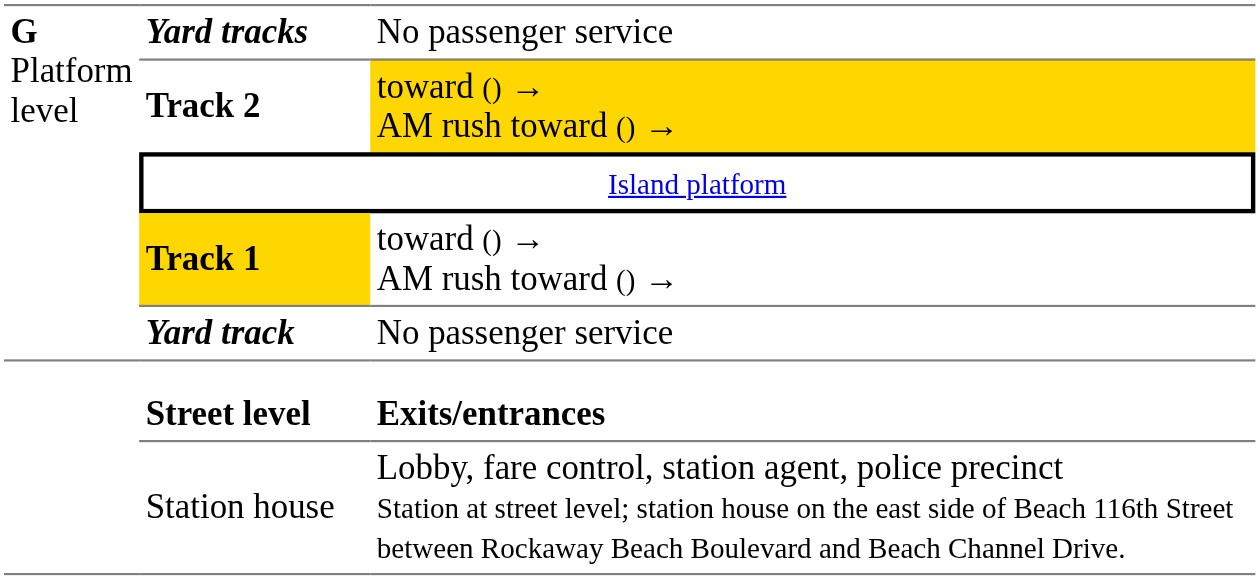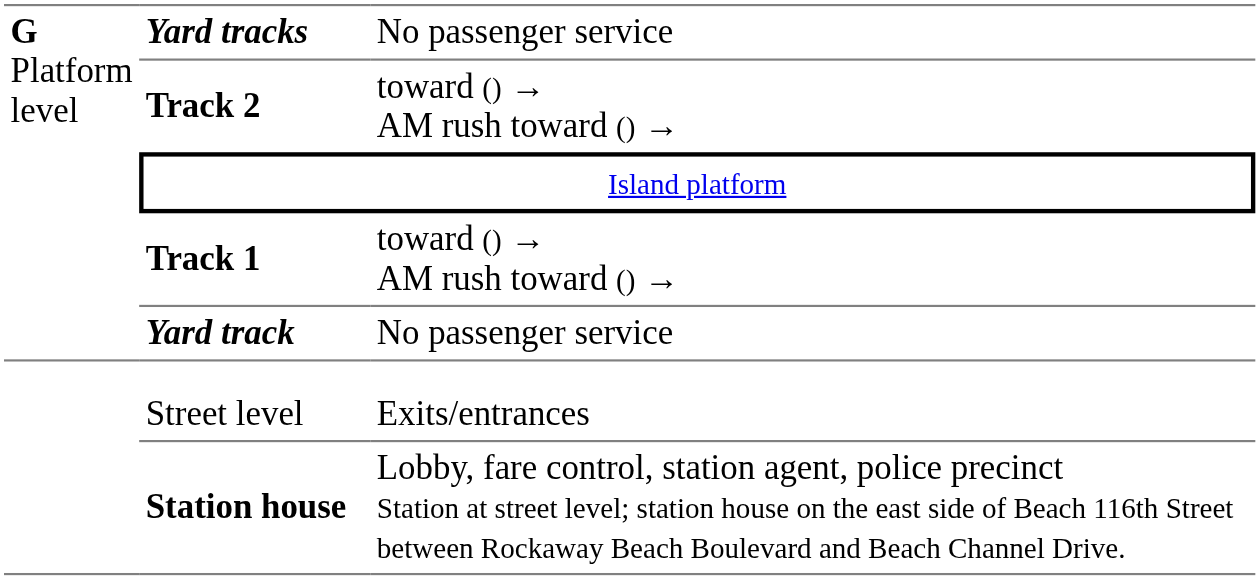(528, 105) gold background -> (528, 105) no background
(203, 258) gold background -> (203, 258) no background
(228, 413) bold -> (225, 413) normal
(491, 413) bold -> (483, 413) normal
(240, 506) normal -> (246, 506) bold
